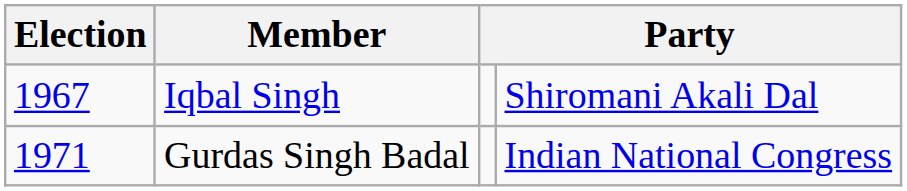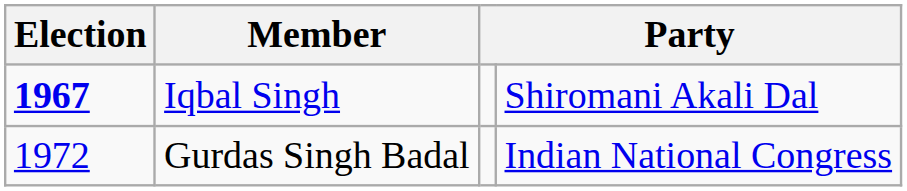(52, 94) normal -> (52, 94) bold
(52, 154) 1971 -> (52, 154) 1972
